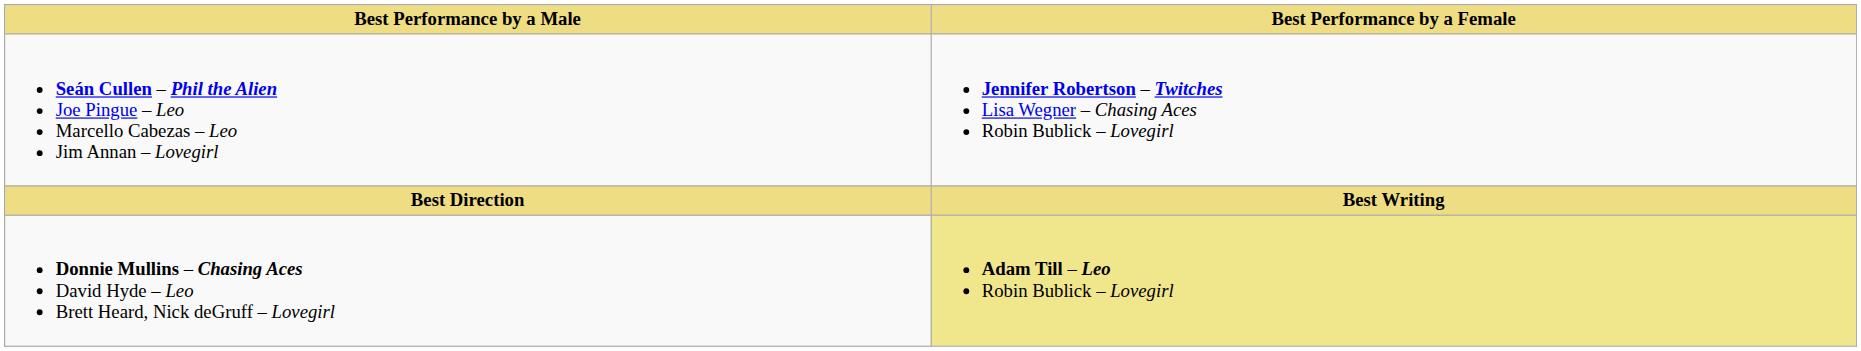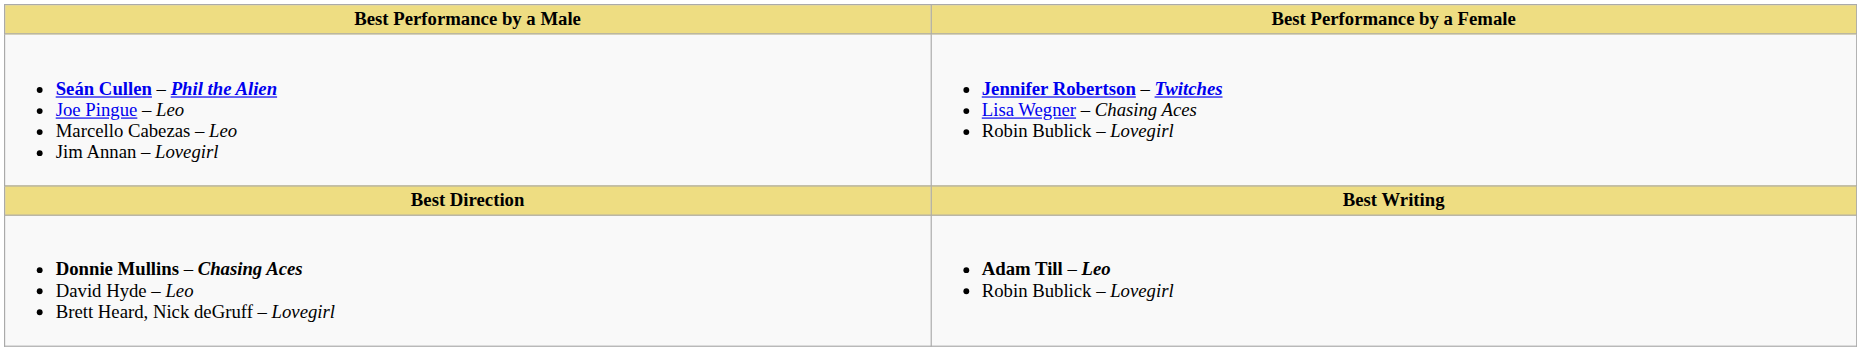(1394, 280) khaki background -> (1394, 280) no background
